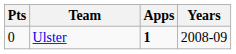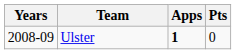columns swapped: (204, 15) <-> (17, 15)
